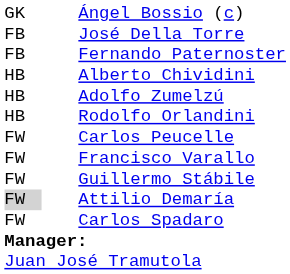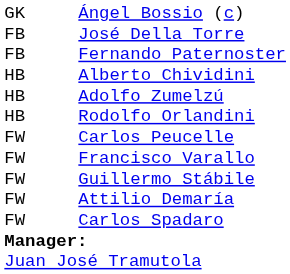(15, 200) lightgrey background -> (15, 200) no background
